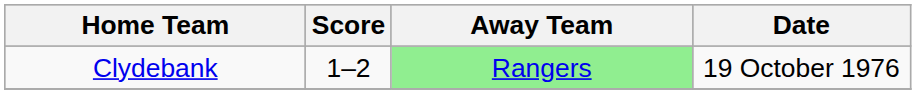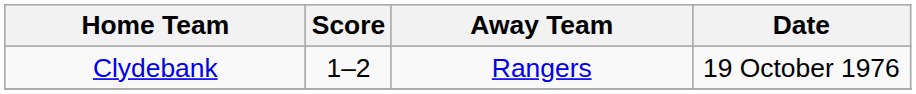(542, 67) lightgreen background -> (542, 67) no background
